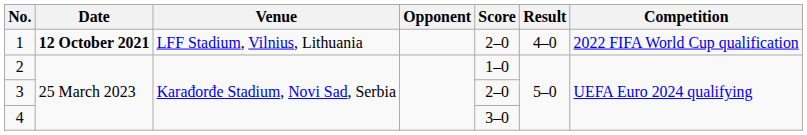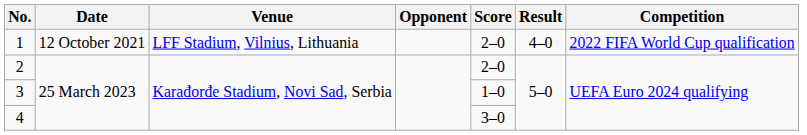(94, 42) bold -> (92, 42) normal
(497, 67) 1–0 -> (493, 67) 2–0
(497, 92) 2–0 -> (493, 92) 1–0
